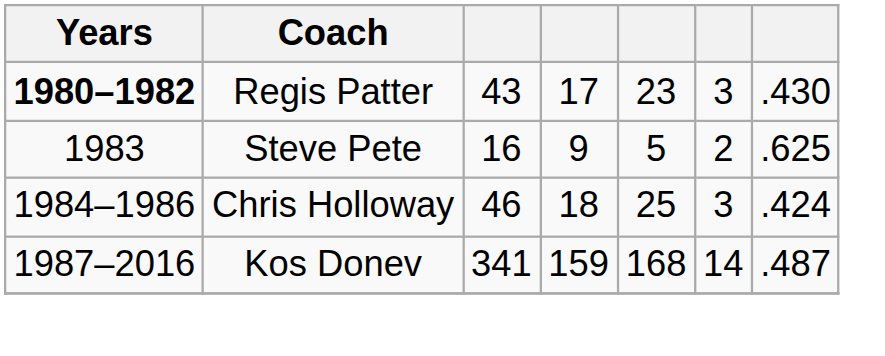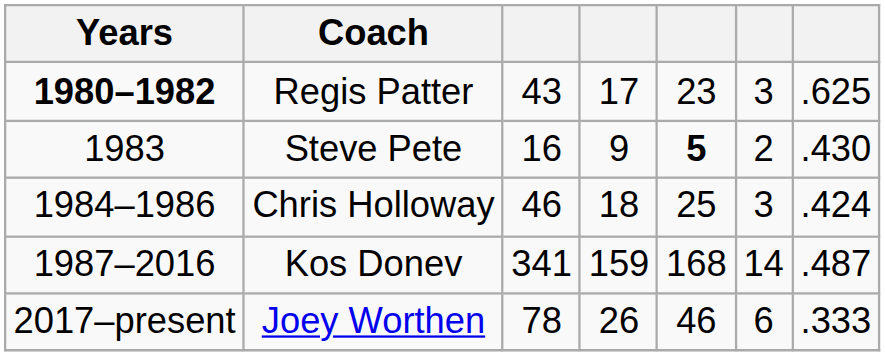(796, 90) .430 -> (836, 90) .625
(656, 148) normal -> (696, 148) bold
(796, 148) .625 -> (836, 148) .430
+ row: (373, 321)
